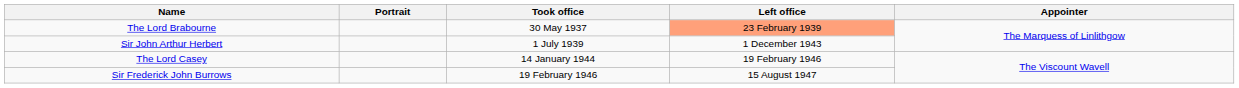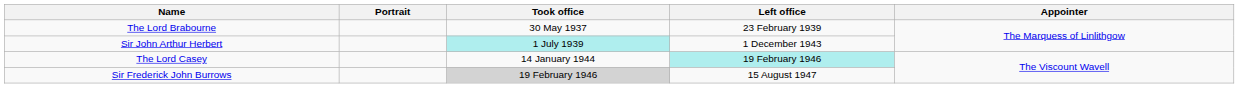(782, 28) lightsalmon background -> (782, 28) no background
(558, 43) no background -> (558, 43) paleturquoise background
(782, 59) no background -> (782, 59) paleturquoise background
(558, 75) no background -> (558, 75) lightgrey background
